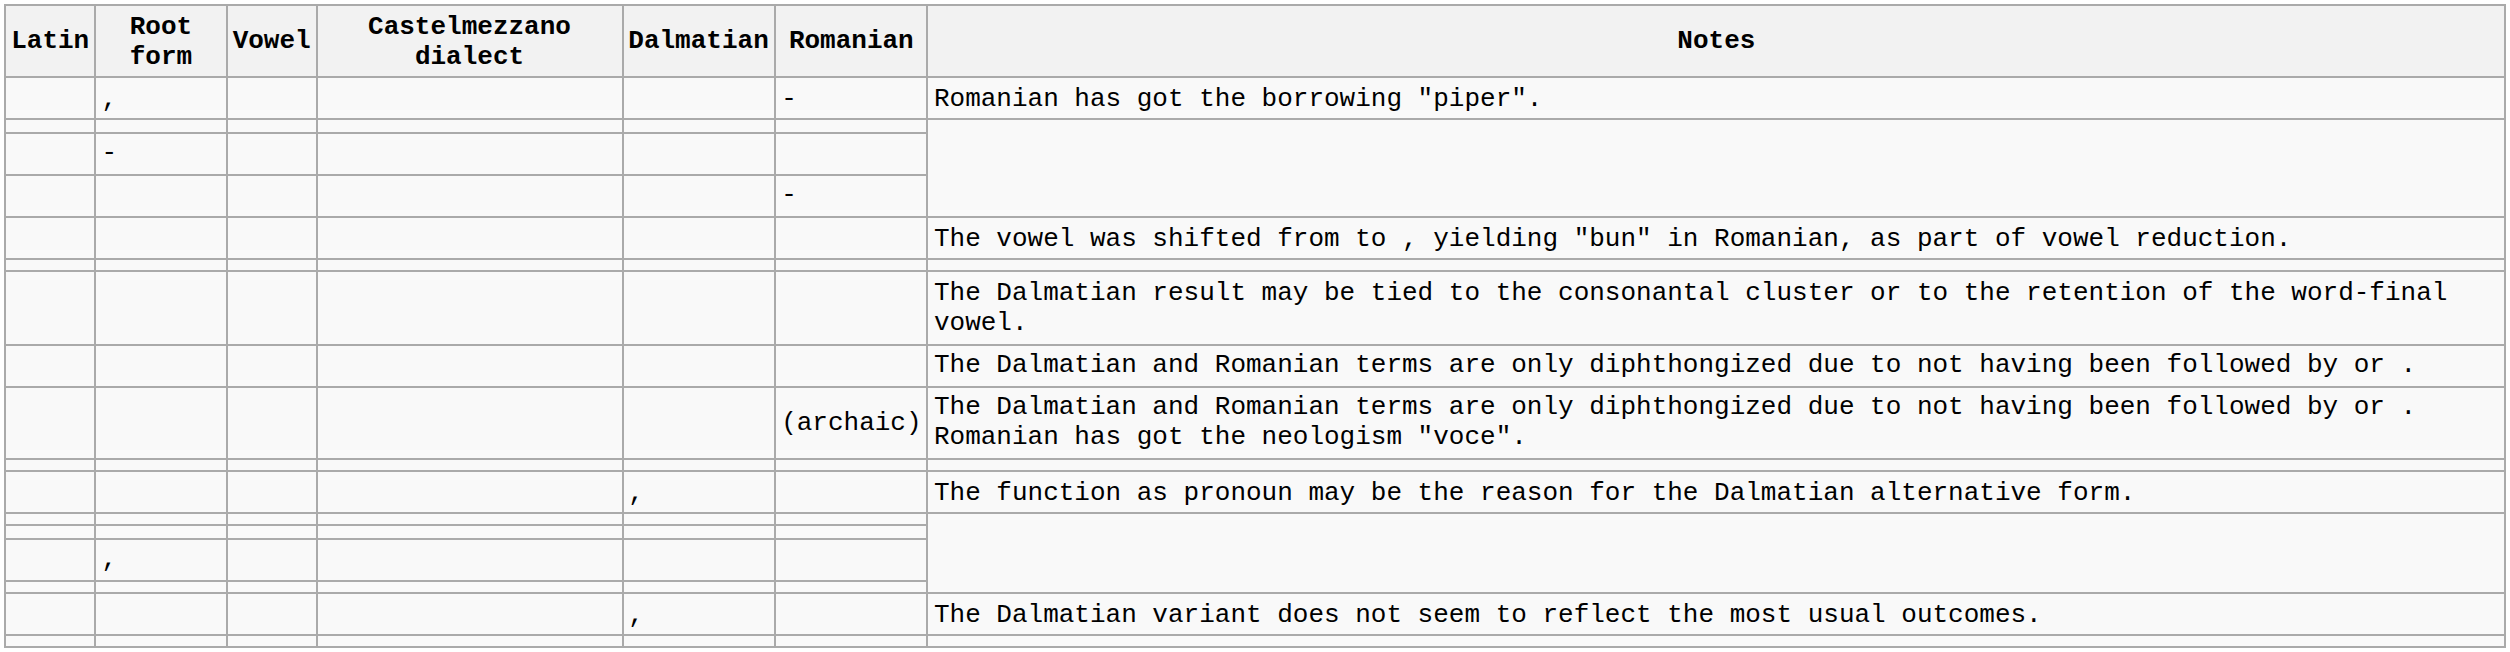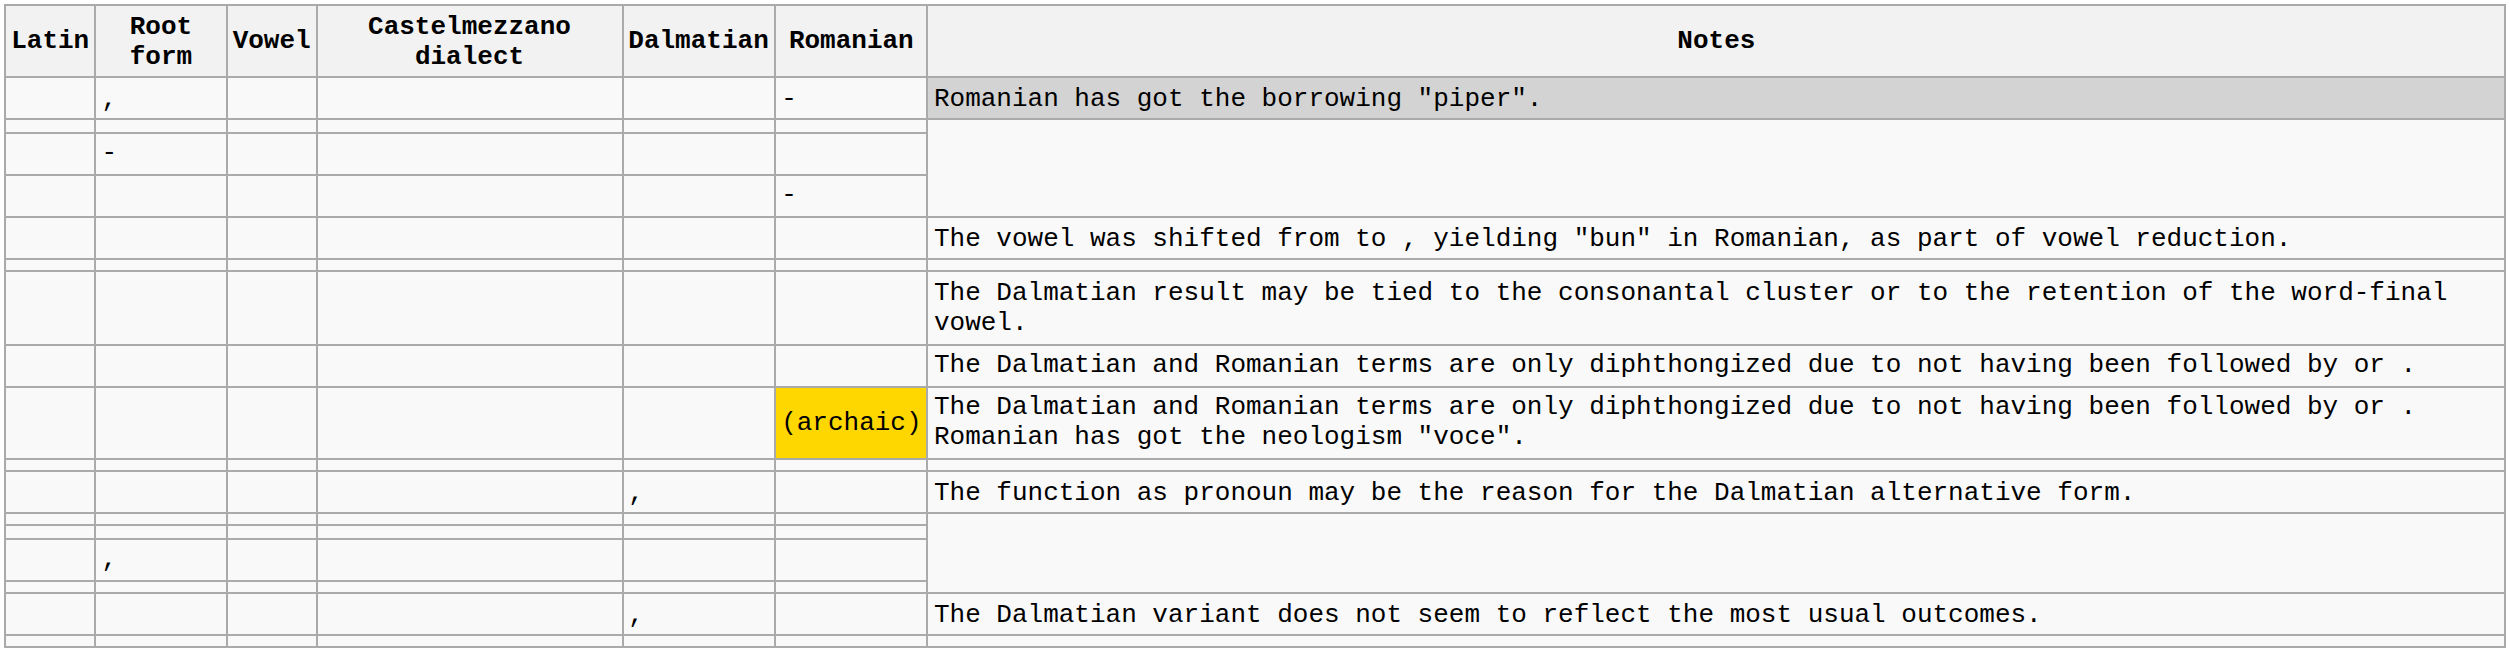(1238, 99) no background -> (1238, 99) lightgrey background
(851, 423) no background -> (851, 423) gold background
